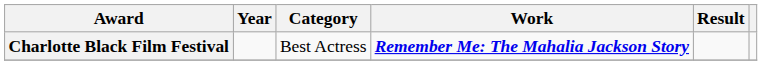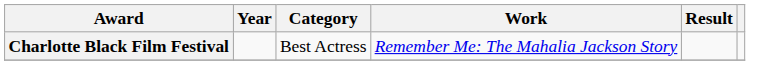(532, 45) bold -> (526, 45) normal
